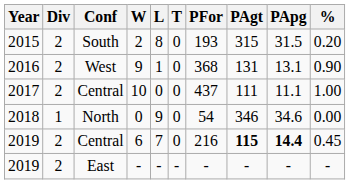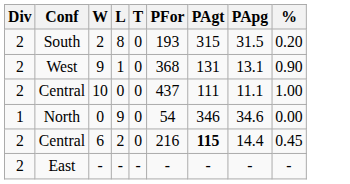- column: (24, 16)
(159, 141) 7 -> (120, 141) 2
(288, 141) bold -> (250, 141) normal
